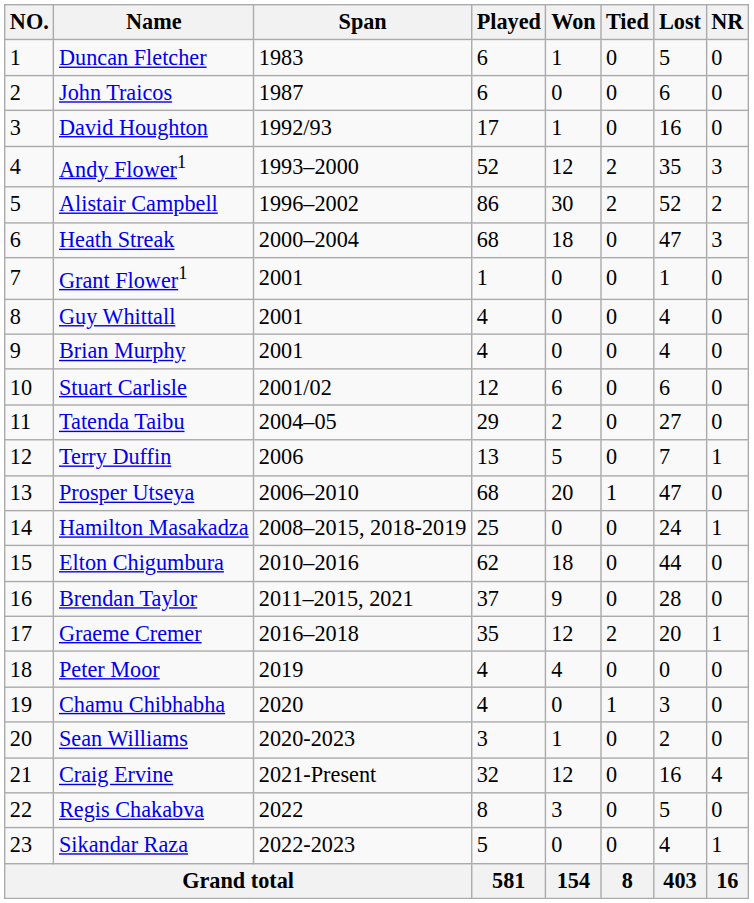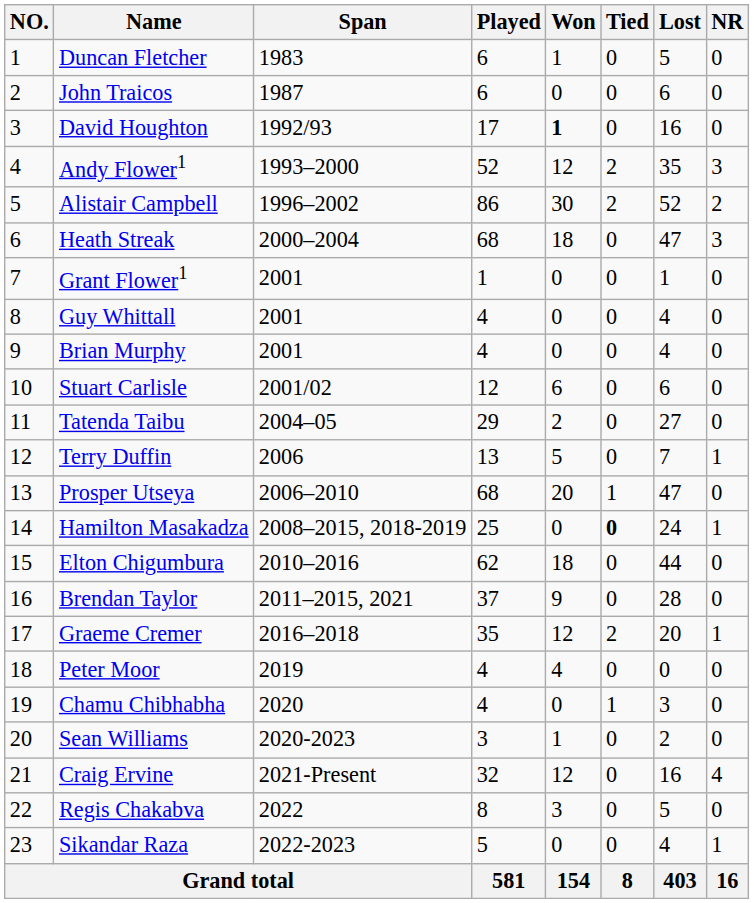(557, 127) normal -> (557, 127) bold
(611, 527) normal -> (611, 527) bold
